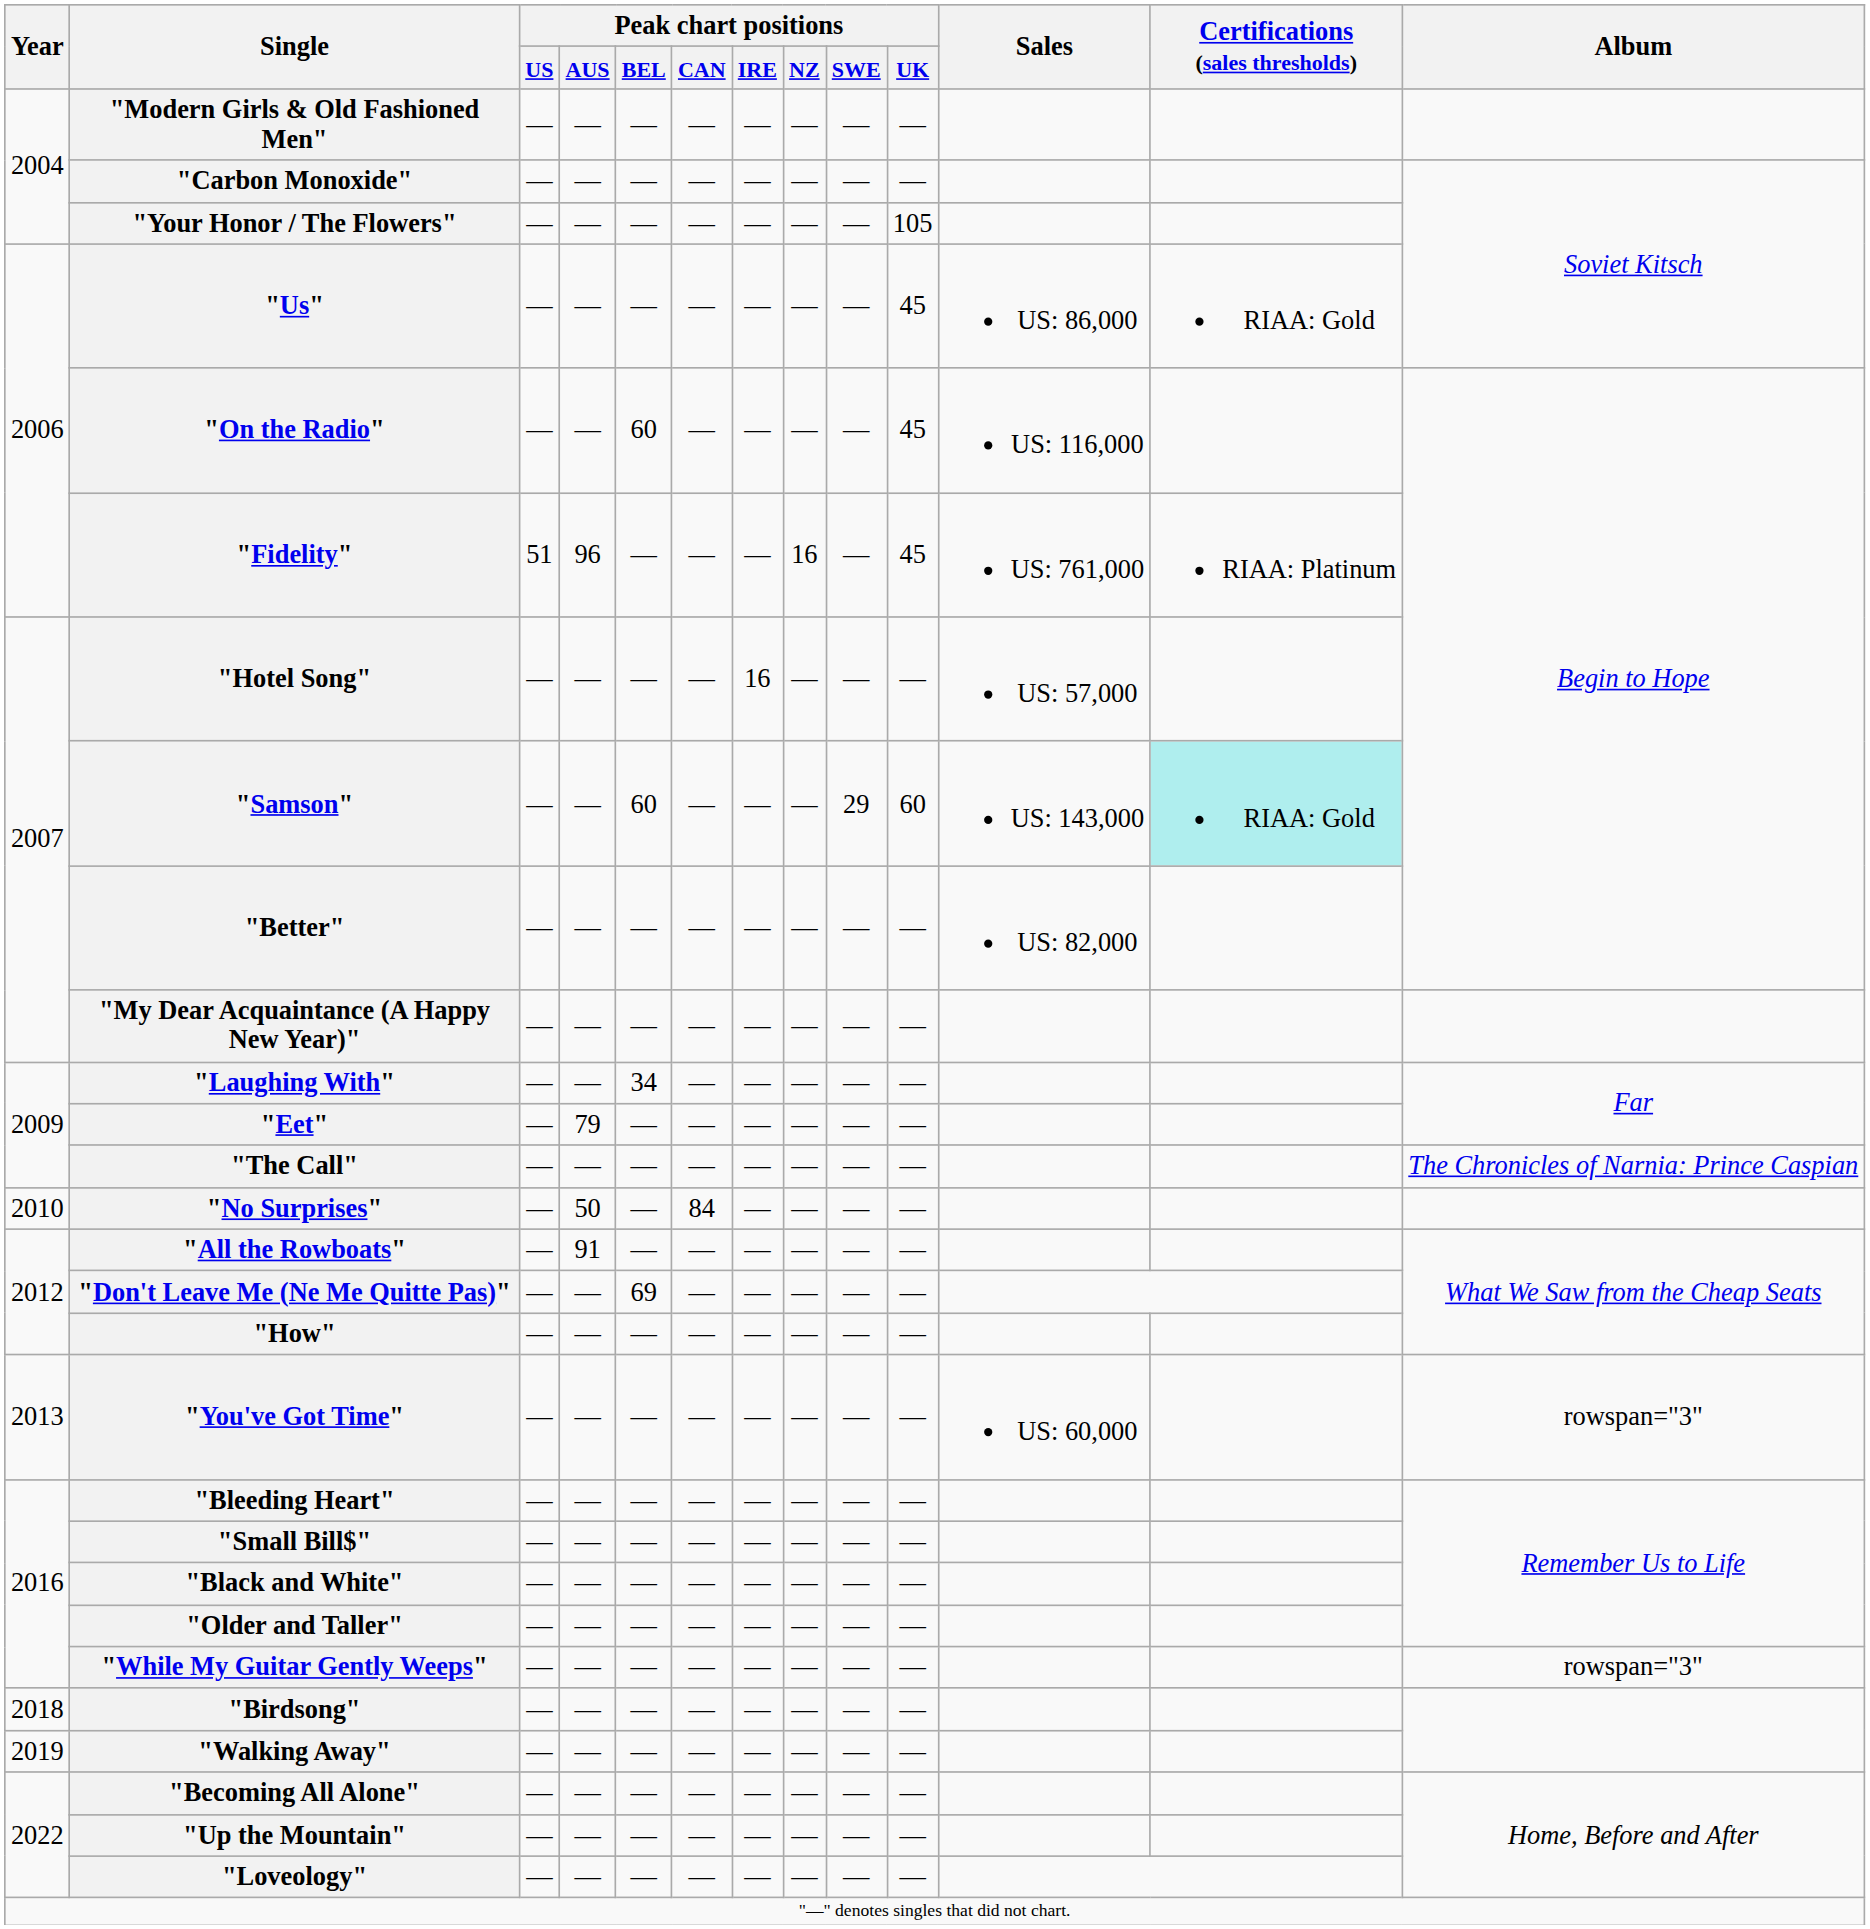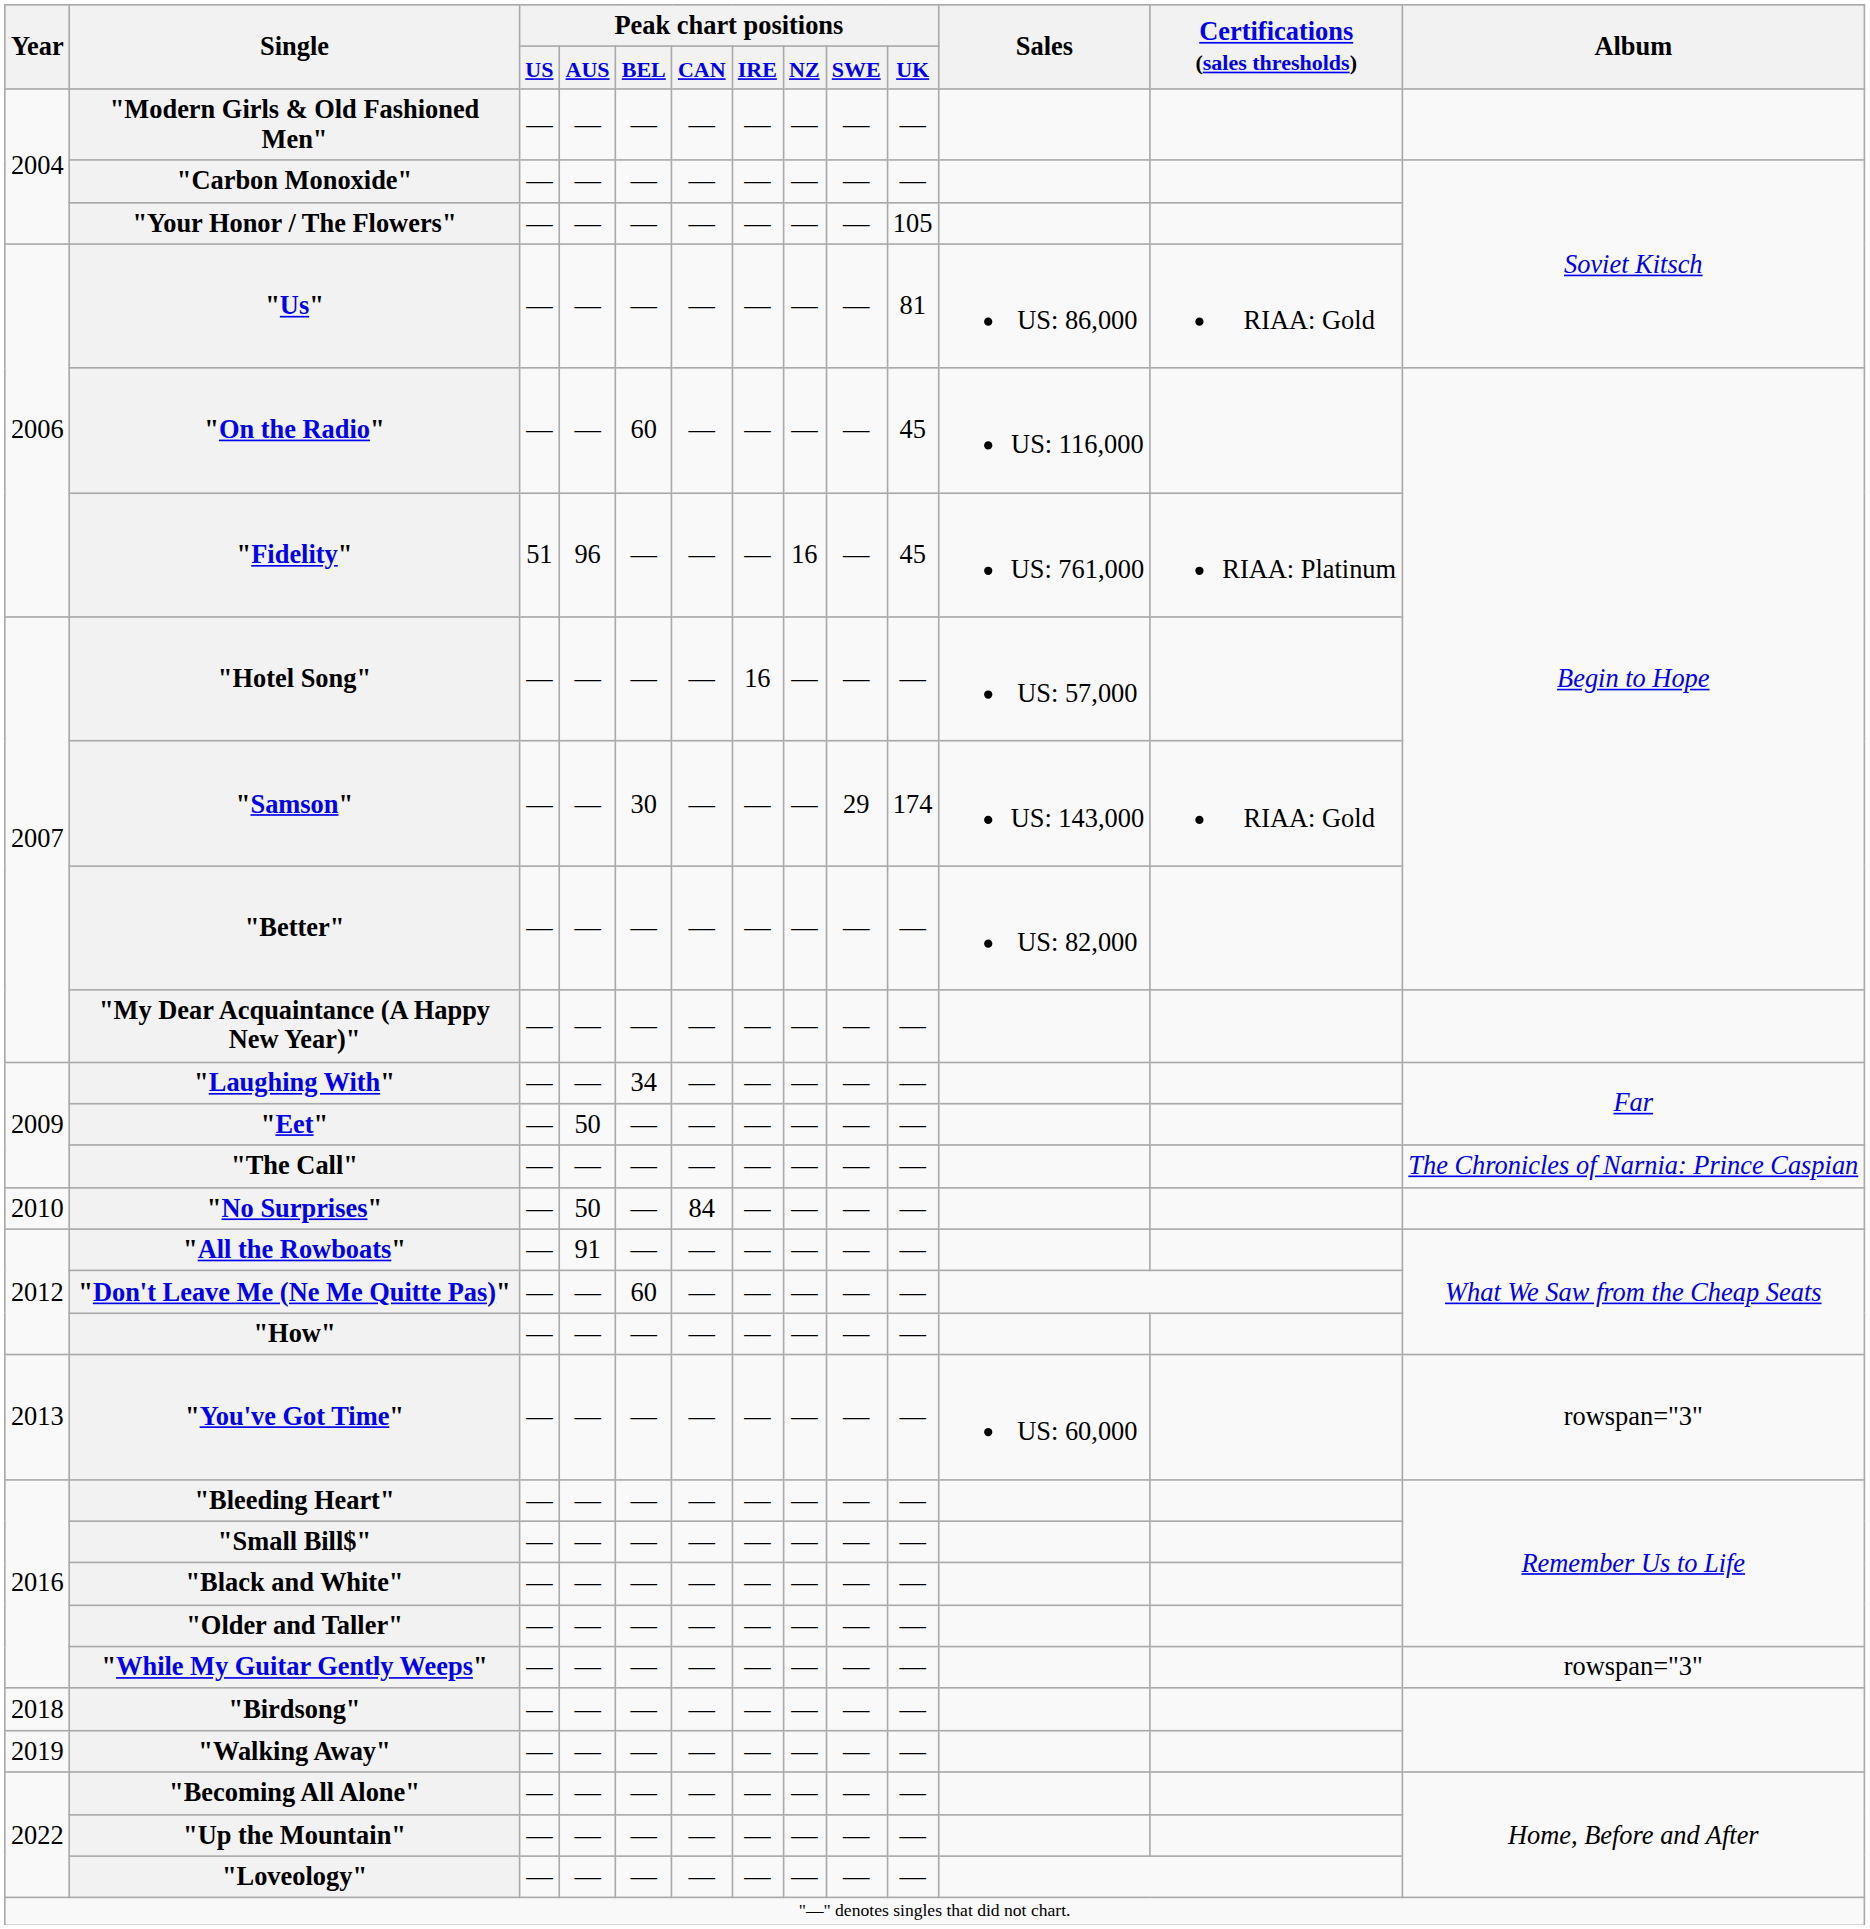(913, 305) 45 -> (913, 305) 81
(644, 803) 60 -> (644, 803) 30
(913, 803) 60 -> (913, 803) 174
(1276, 818) paleturquoise background -> (1276, 818) no background
(588, 1124) 79 -> (588, 1124) 50
(644, 1291) 69 -> (644, 1291) 60
